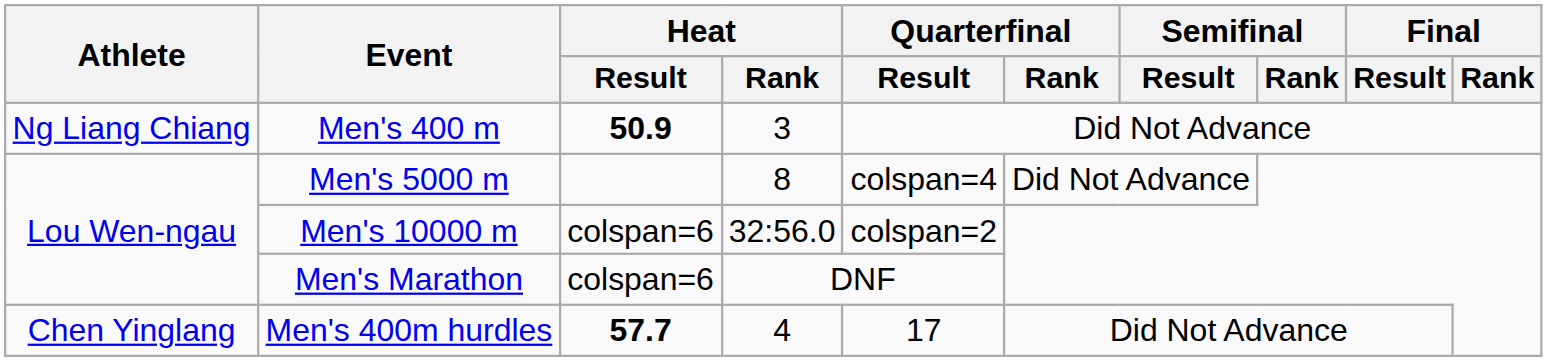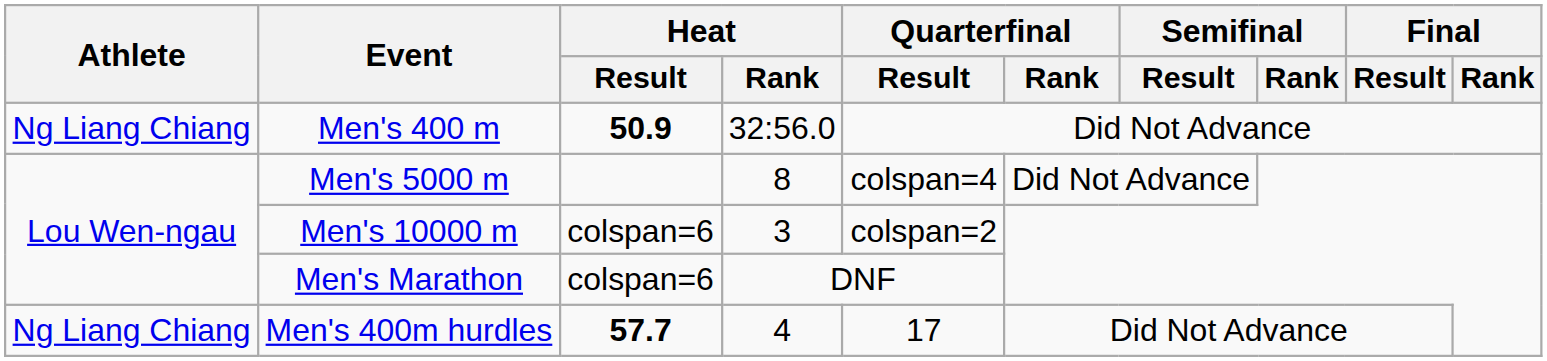(782, 129) 3 -> (782, 129) 32:56.0
(782, 230) 32:56.0 -> (782, 230) 3
(132, 331) Chen Yinglang -> (132, 331) Ng Liang Chiang
